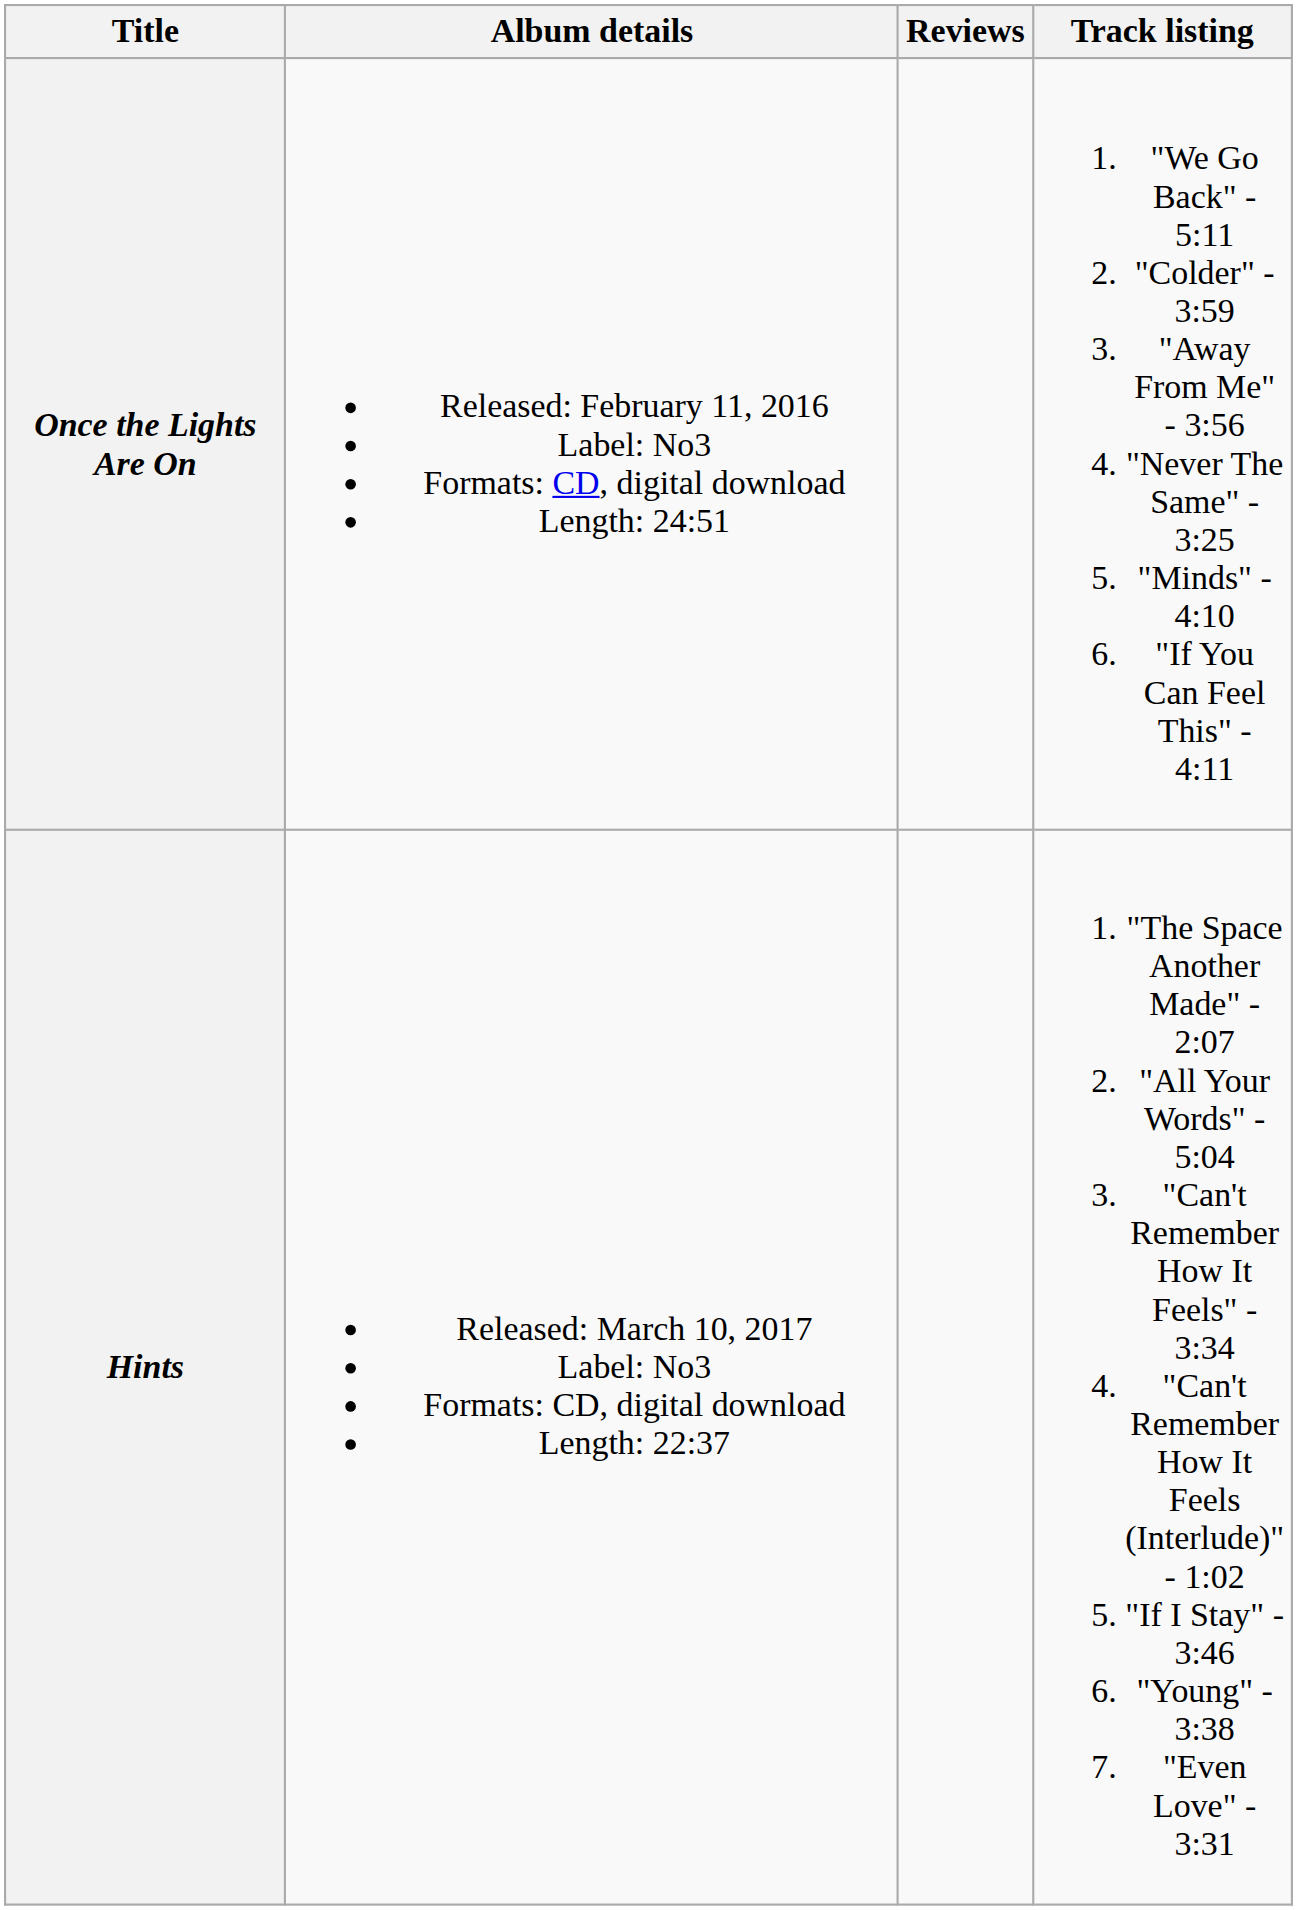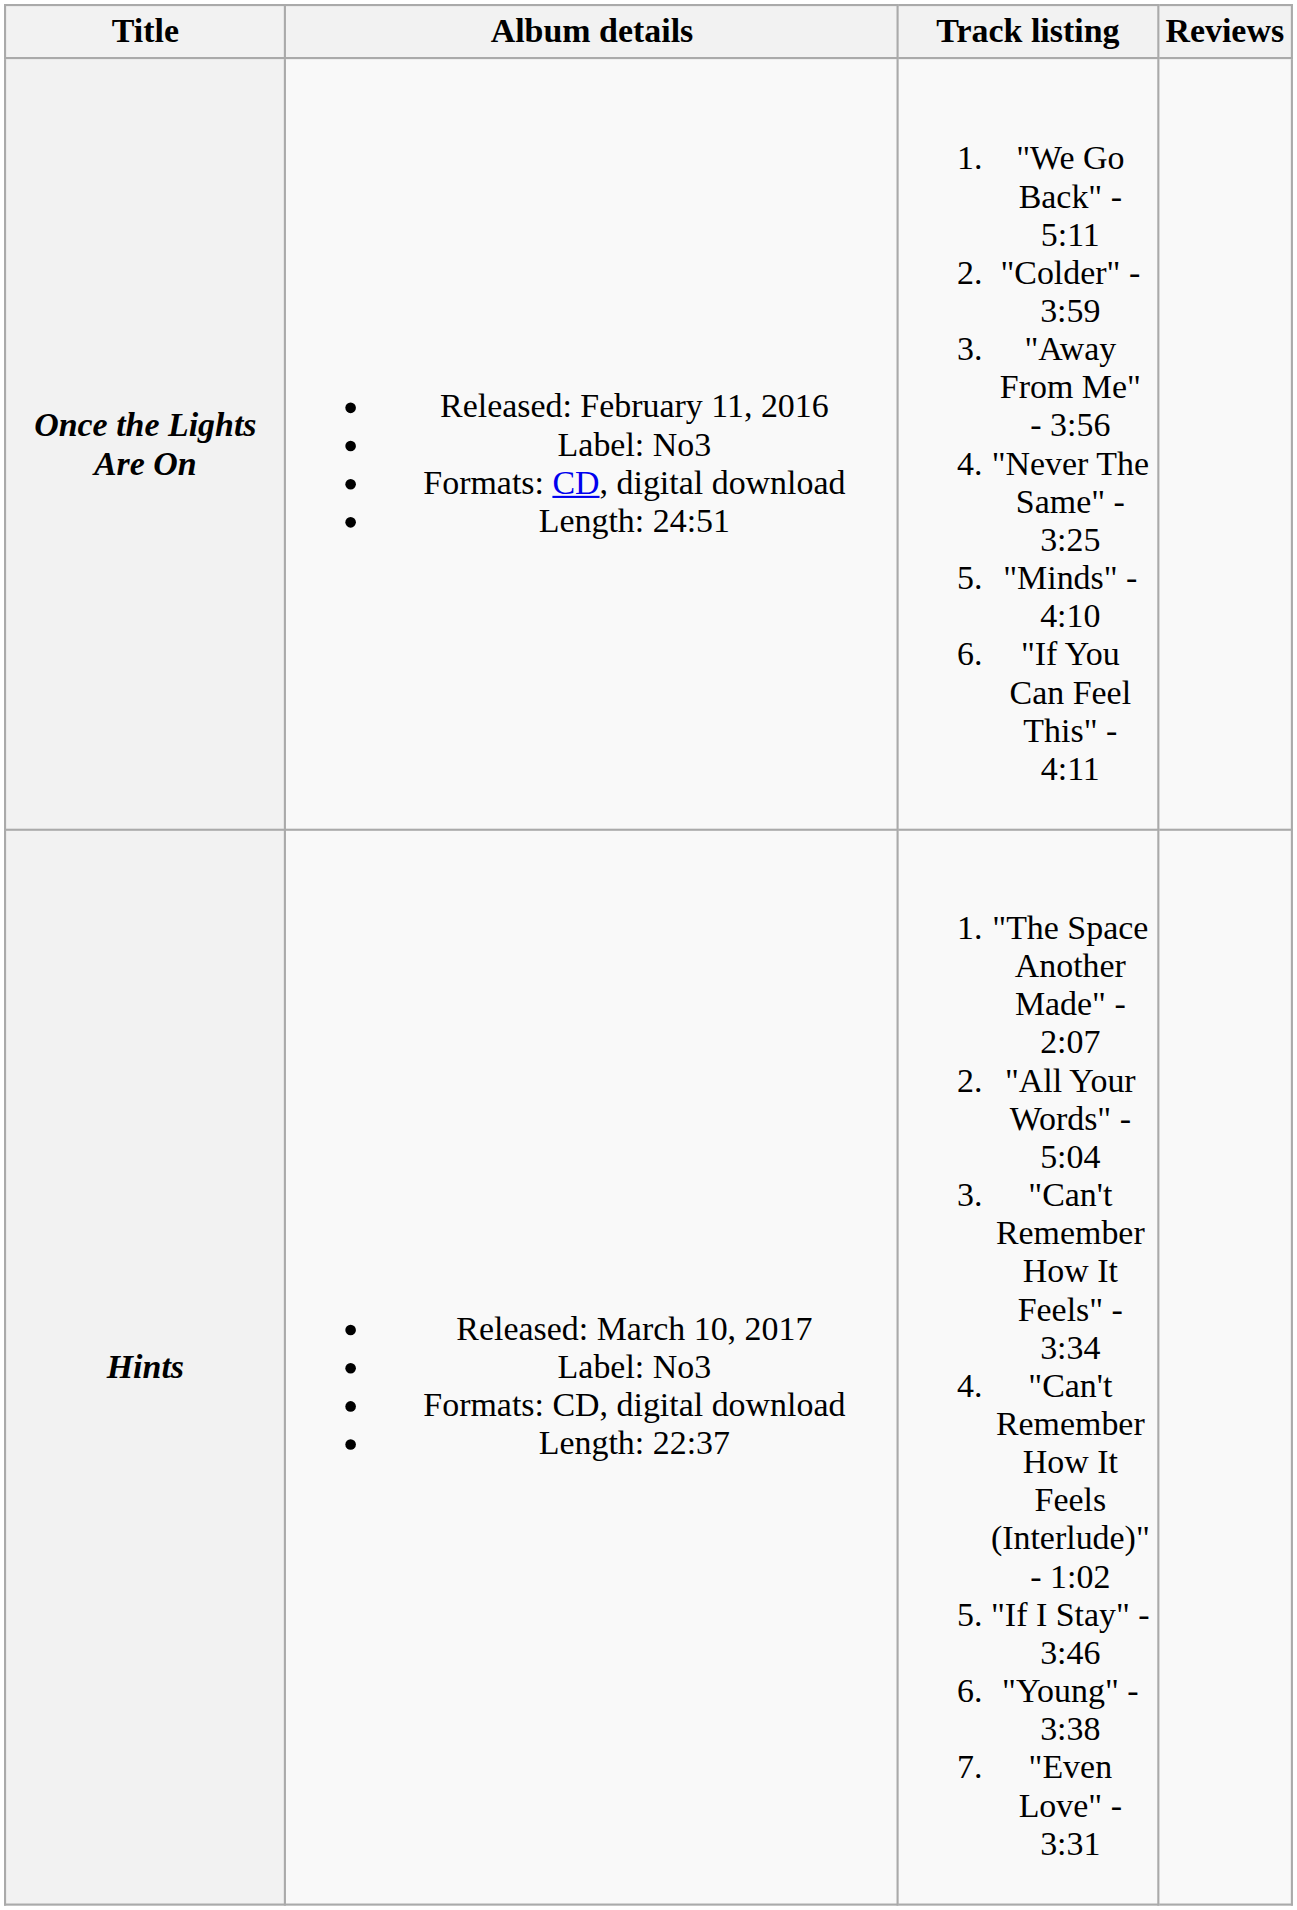columns swapped: (1162, 31) <-> (965, 31)
